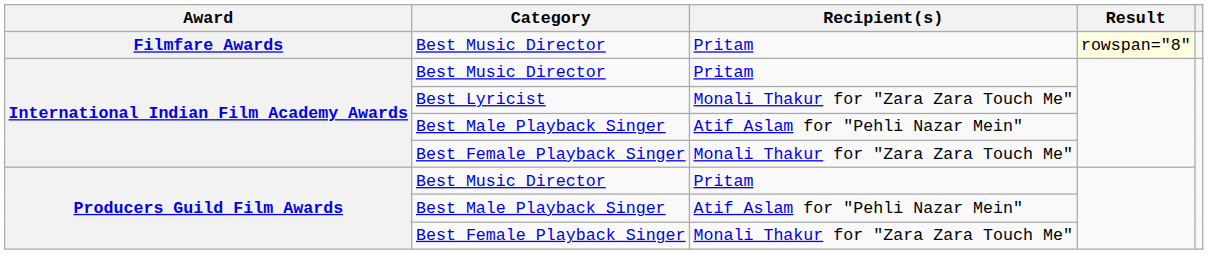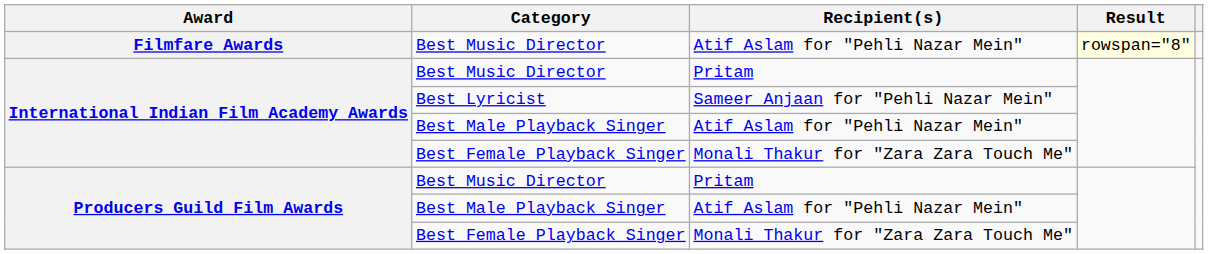(723, 45) Pritam -> (858, 45) Atif Aslam for "Pehli Nazar Mein"
(883, 100) Monali Thakur for "Zara Zara Touch Me" -> (873, 100) Sameer Anjaan for "Pehli Nazar Mein"
